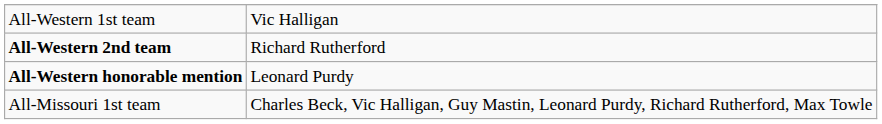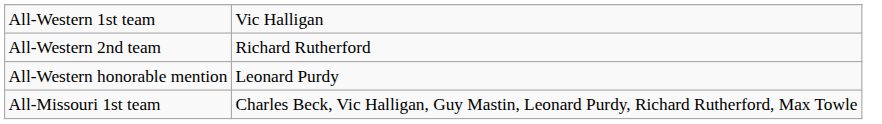(90, 47) bold -> (85, 47) normal
(125, 76) bold -> (118, 76) normal
